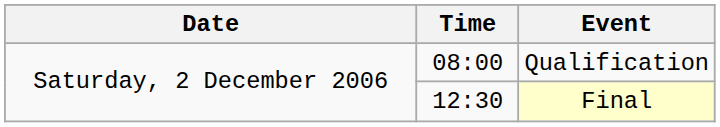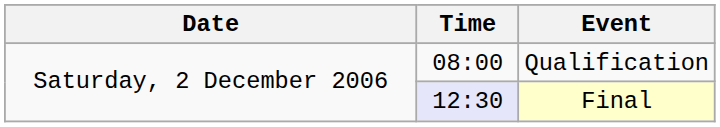(468, 101) no background -> (468, 101) lavender background
